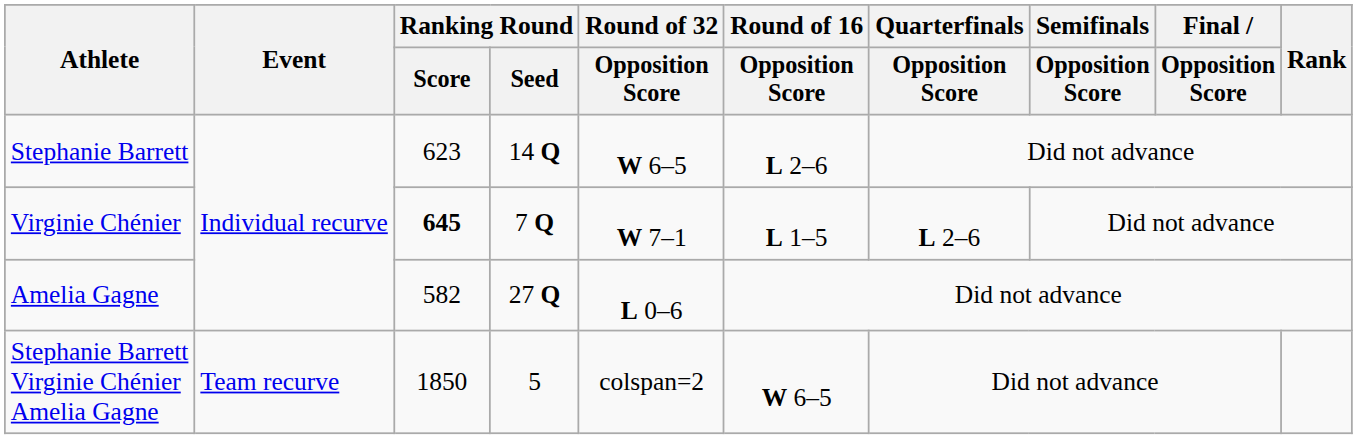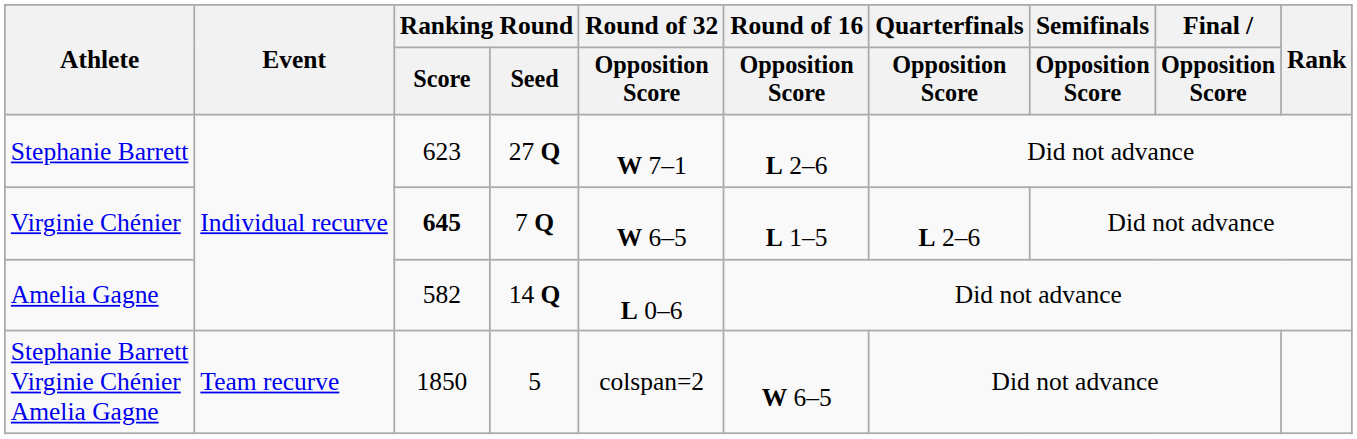(535, 151) 14 Q -> (535, 151) 27 Q
(652, 166) W 6–5 -> (652, 166) W 7–1
(652, 238) W 7–1 -> (652, 238) W 6–5
(535, 295) 27 Q -> (535, 295) 14 Q
